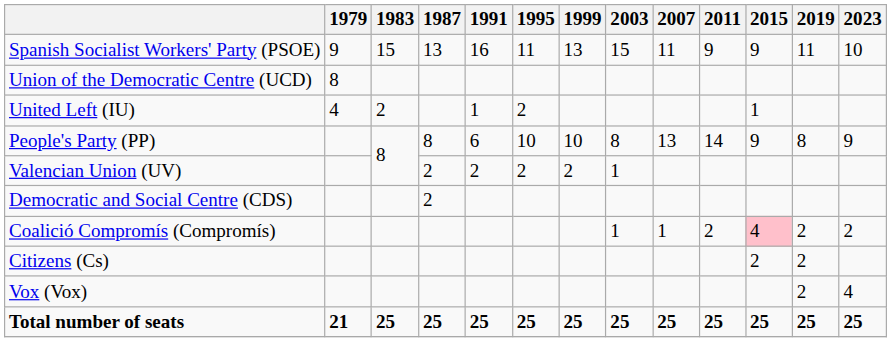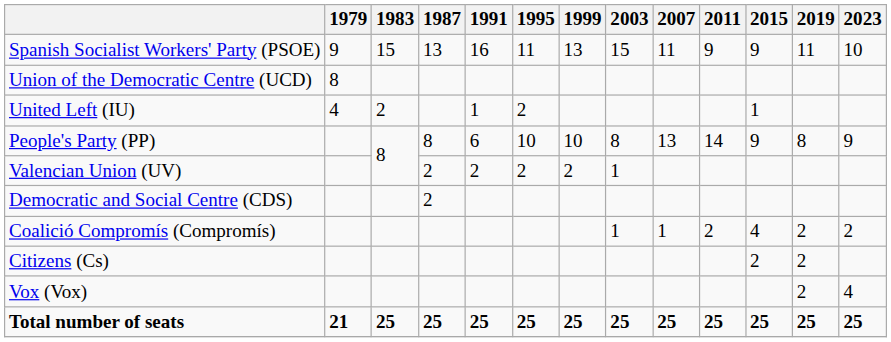(755, 230) pink background -> (755, 230) no background
